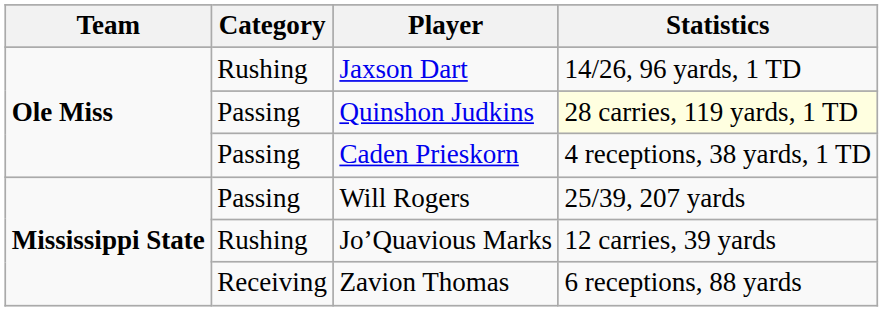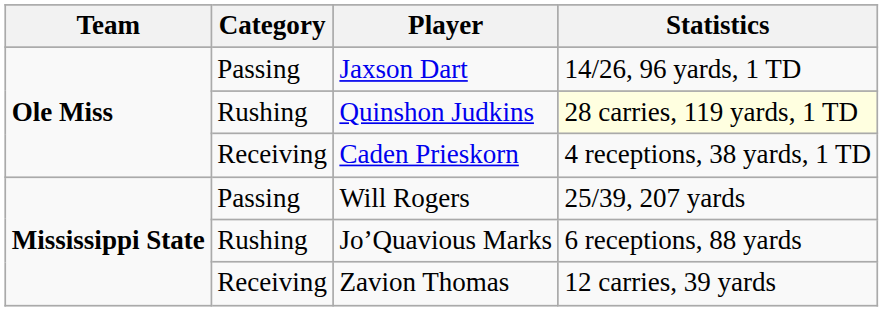(262, 68) Rushing -> (259, 68) Passing
(259, 111) Passing -> (262, 111) Rushing
(259, 154) Passing -> (272, 154) Receiving
(670, 240) 12 carries, 39 yards -> (683, 240) 6 receptions, 88 yards
(683, 283) 6 receptions, 88 yards -> (670, 283) 12 carries, 39 yards
